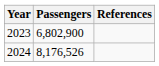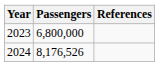(60, 33) 6,802,900 -> (60, 33) 6,800,000
